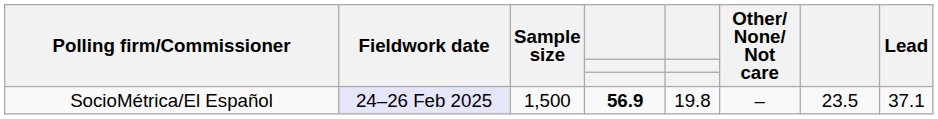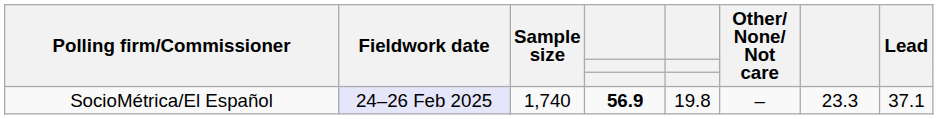(547, 100) 1,500 -> (547, 100) 1,740
(840, 100) 23.5 -> (840, 100) 23.3
